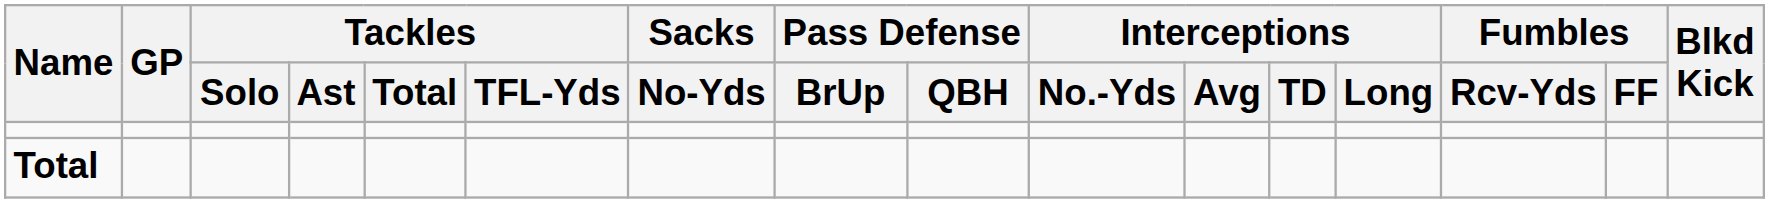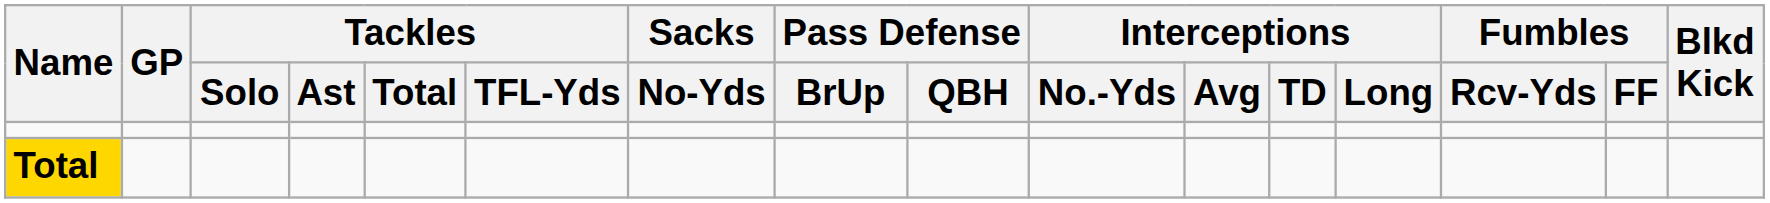(56, 166) no background -> (56, 166) gold background
